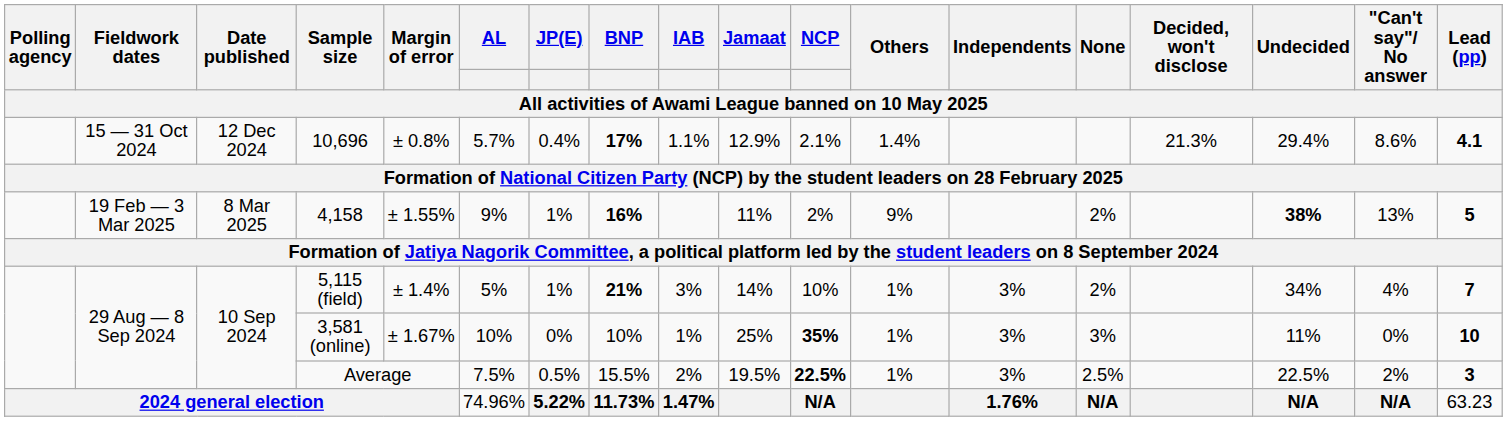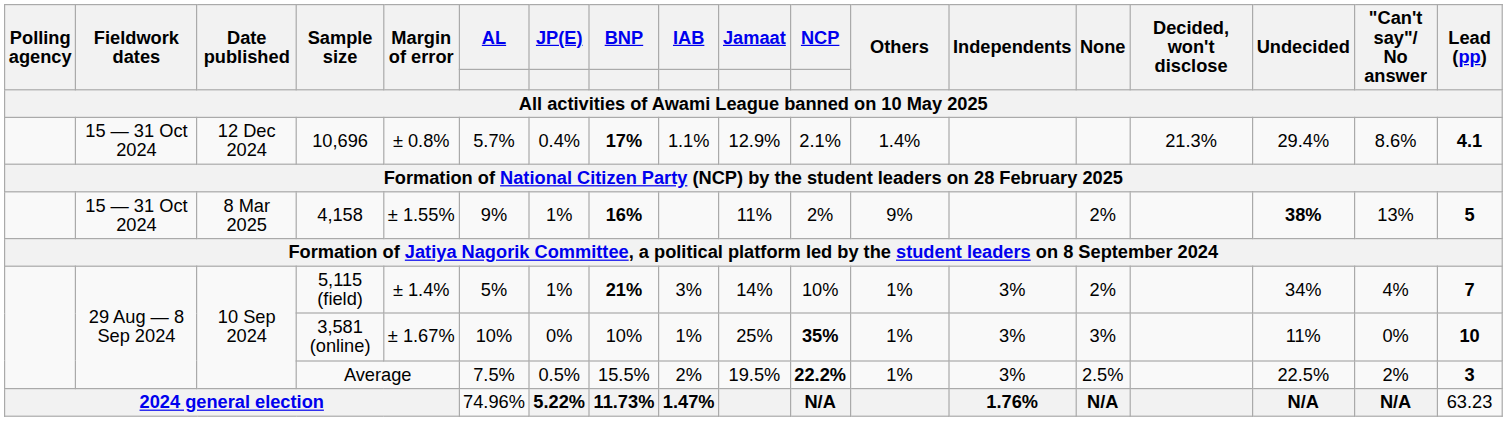(136, 215) 19 Feb — 3 Mar 2025 -> (136, 215) 15 — 31 Oct 2024
(820, 374) 22.5% -> (820, 374) 22.2%
